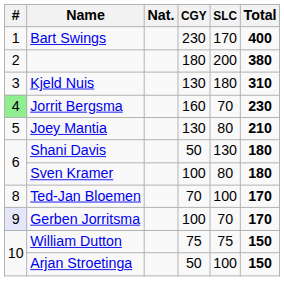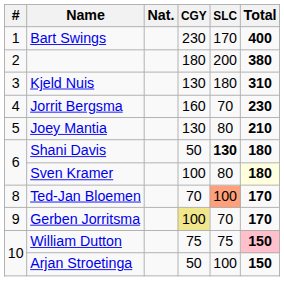(16, 106) lightgreen background -> (16, 106) no background
(225, 151) normal -> (225, 151) bold
(260, 173) no background -> (260, 173) lightyellow background
(225, 196) no background -> (225, 196) lightsalmon background
(16, 219) lavender background -> (16, 219) no background
(194, 219) no background -> (194, 219) khaki background
(260, 241) no background -> (260, 241) pink background
